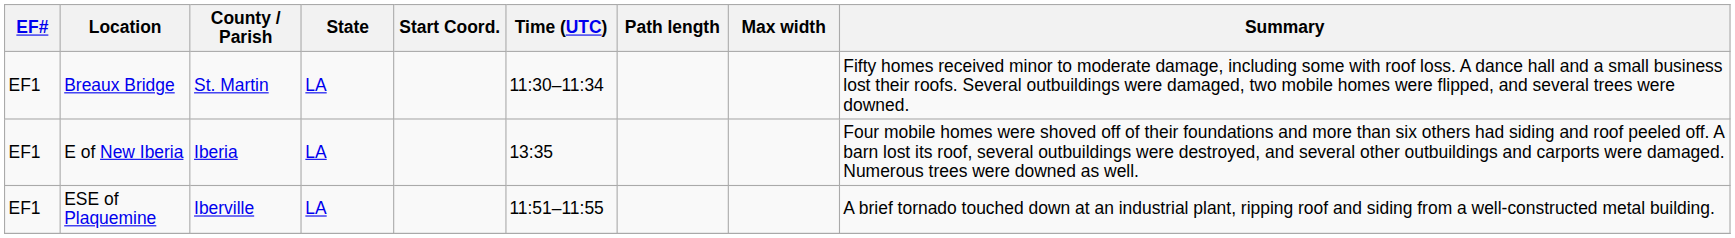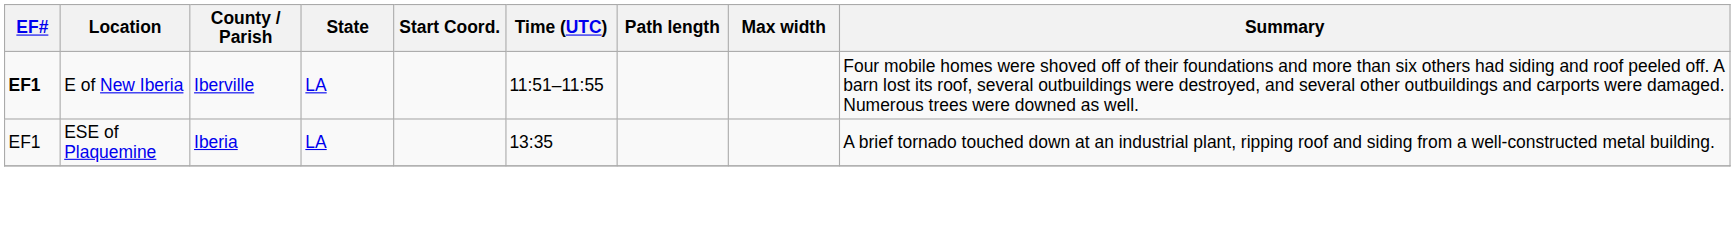- row: (119, 85)
(25, 152) normal -> (25, 85) bold
(216, 152) Iberia -> (224, 85) Iberville
(531, 152) 13:35 -> (557, 85) 11:51–11:55
(224, 209) Iberville -> (216, 142) Iberia
(557, 209) 11:51–11:55 -> (531, 142) 13:35
